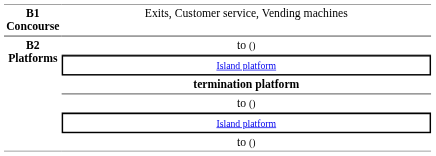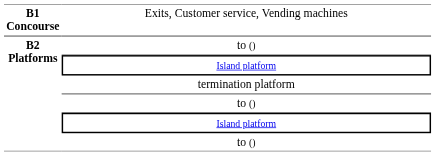(246, 84) bold -> (246, 84) normal
